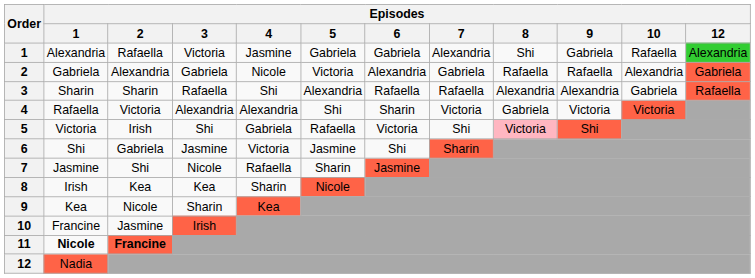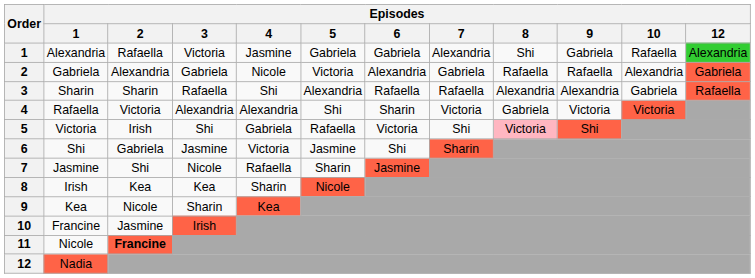(76, 244) bold -> (76, 244) normal
